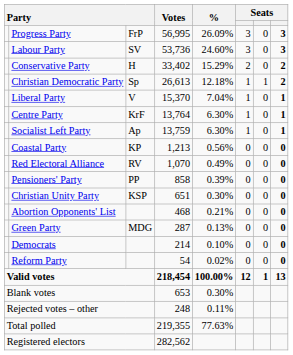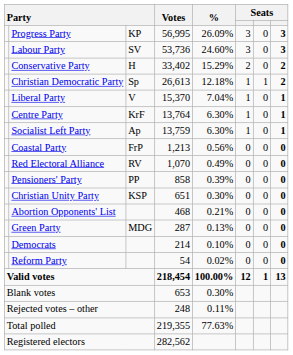(136, 33) FrP -> (135, 33) KP
(135, 147) KP -> (136, 147) FrP
